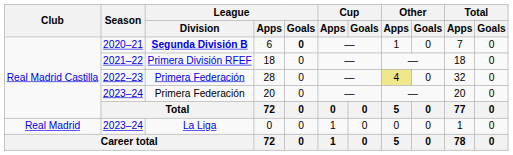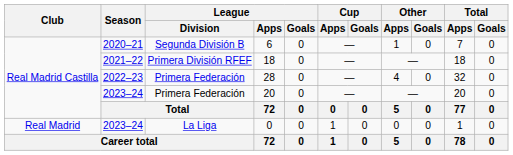(200, 45) bold -> (200, 45) normal
(301, 45) bold -> (301, 45) normal
(396, 77) khaki background -> (396, 77) no background
